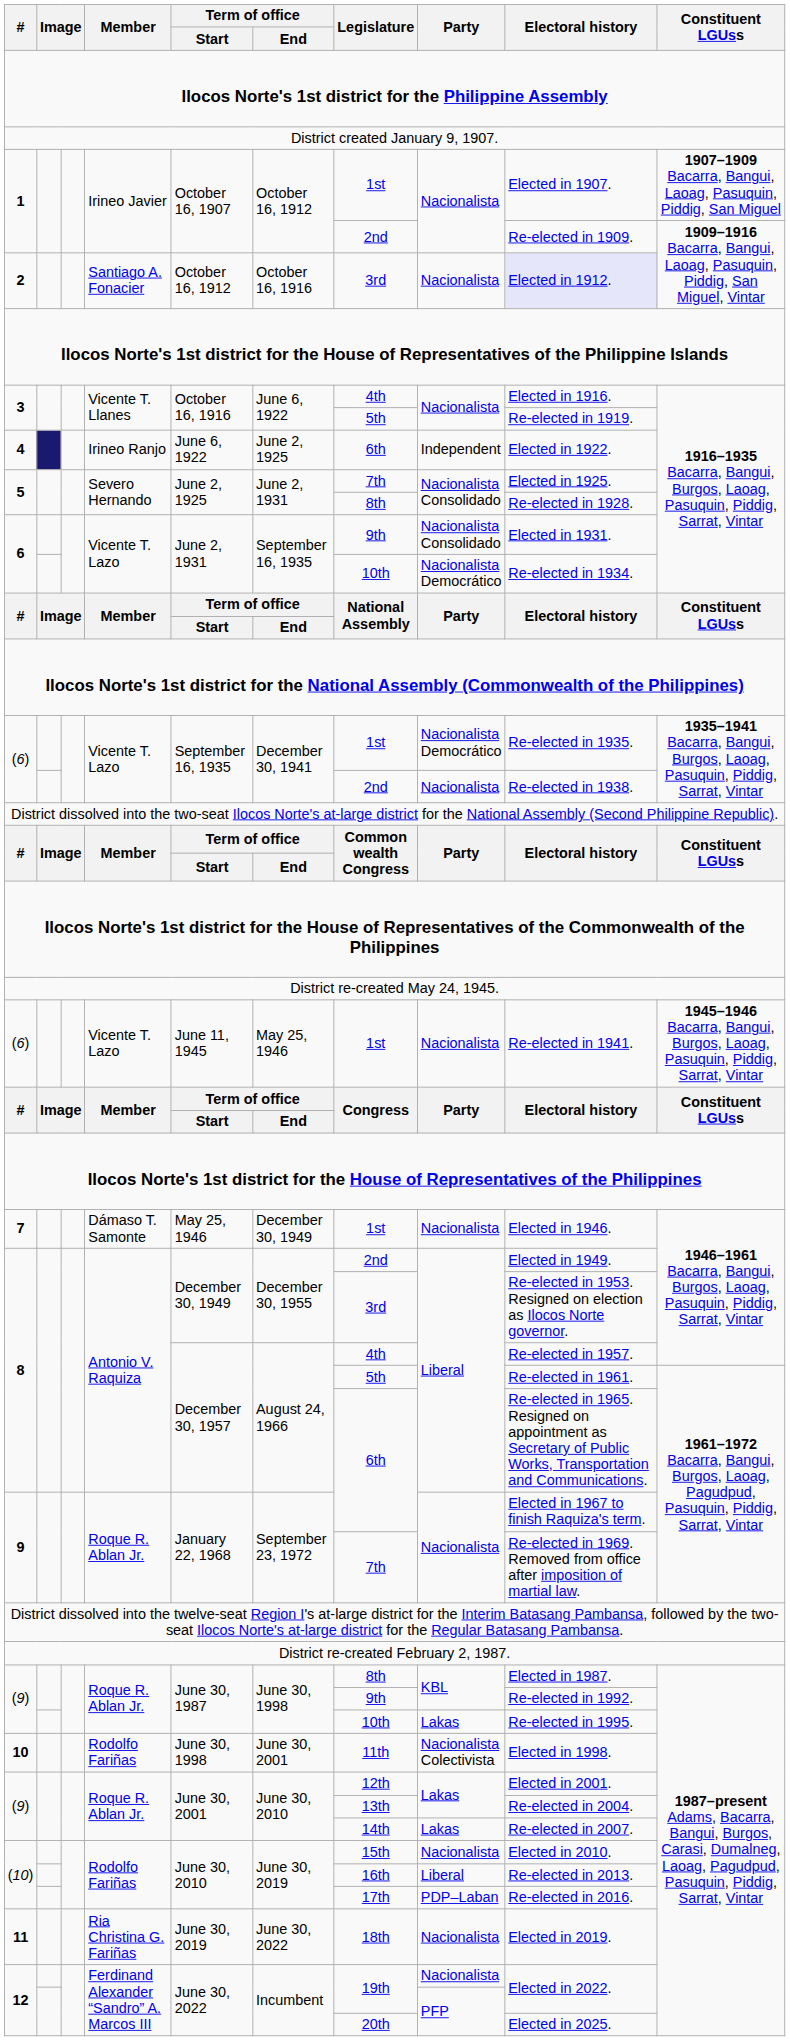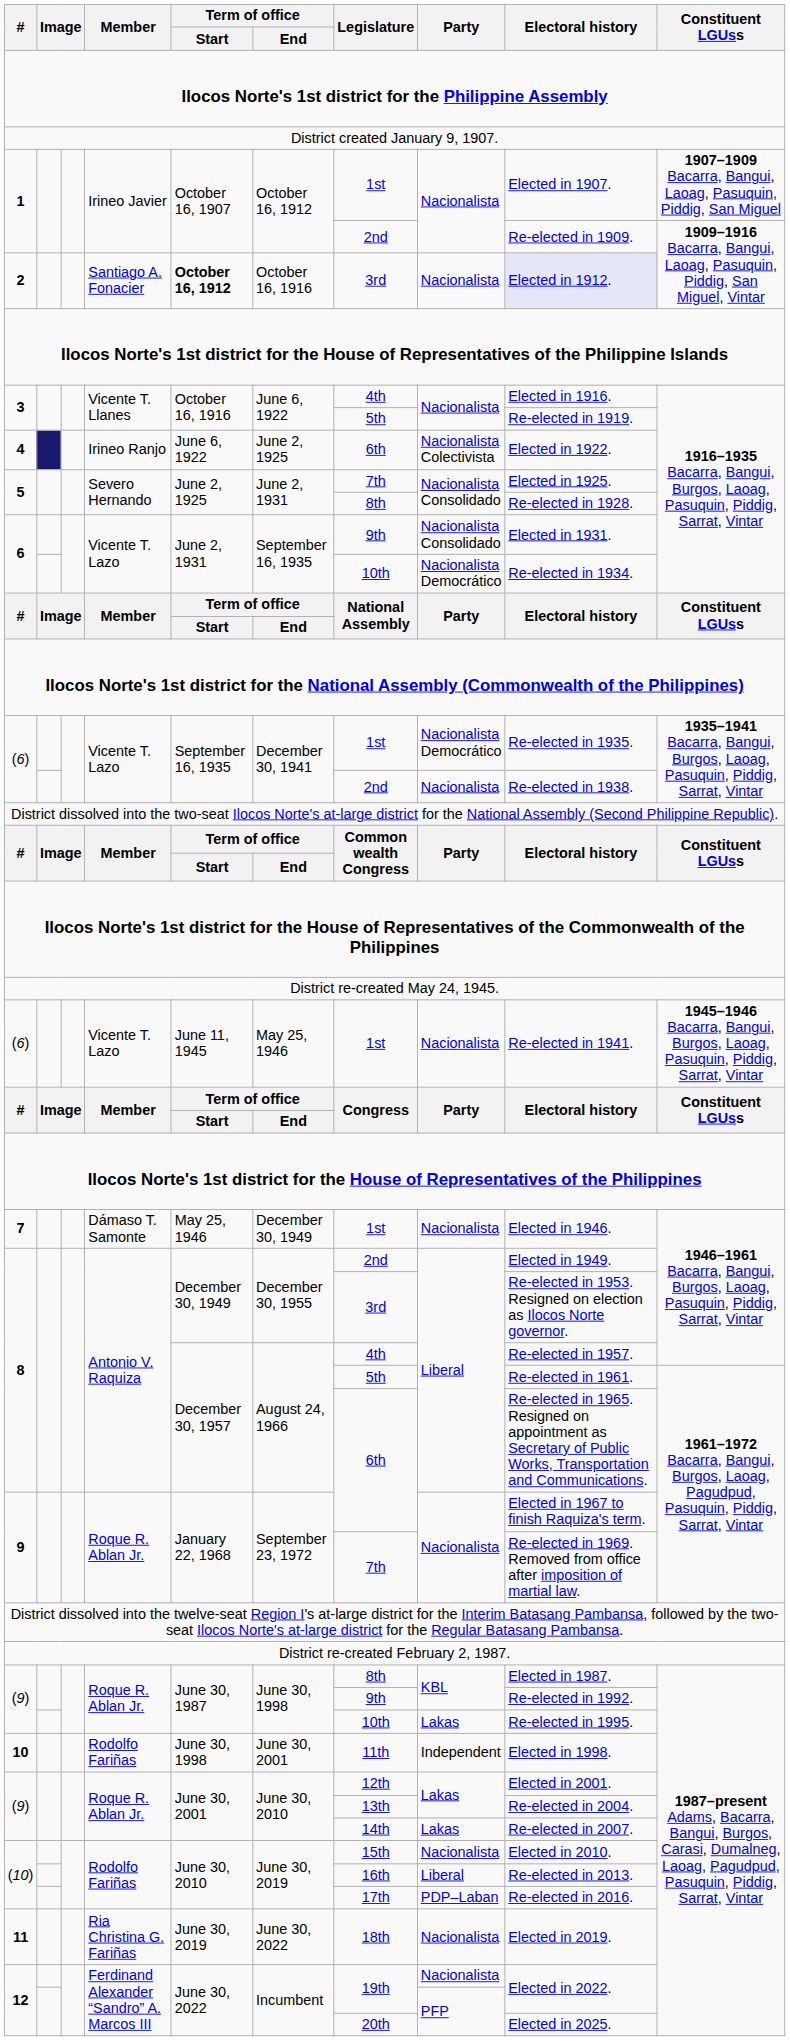(203, 280) normal -> (203, 280) bold
(461, 449) Independent -> (460, 449) Nacionalista Colectivista
(460, 1752) Nacionalista Colectivista -> (461, 1752) Independent
